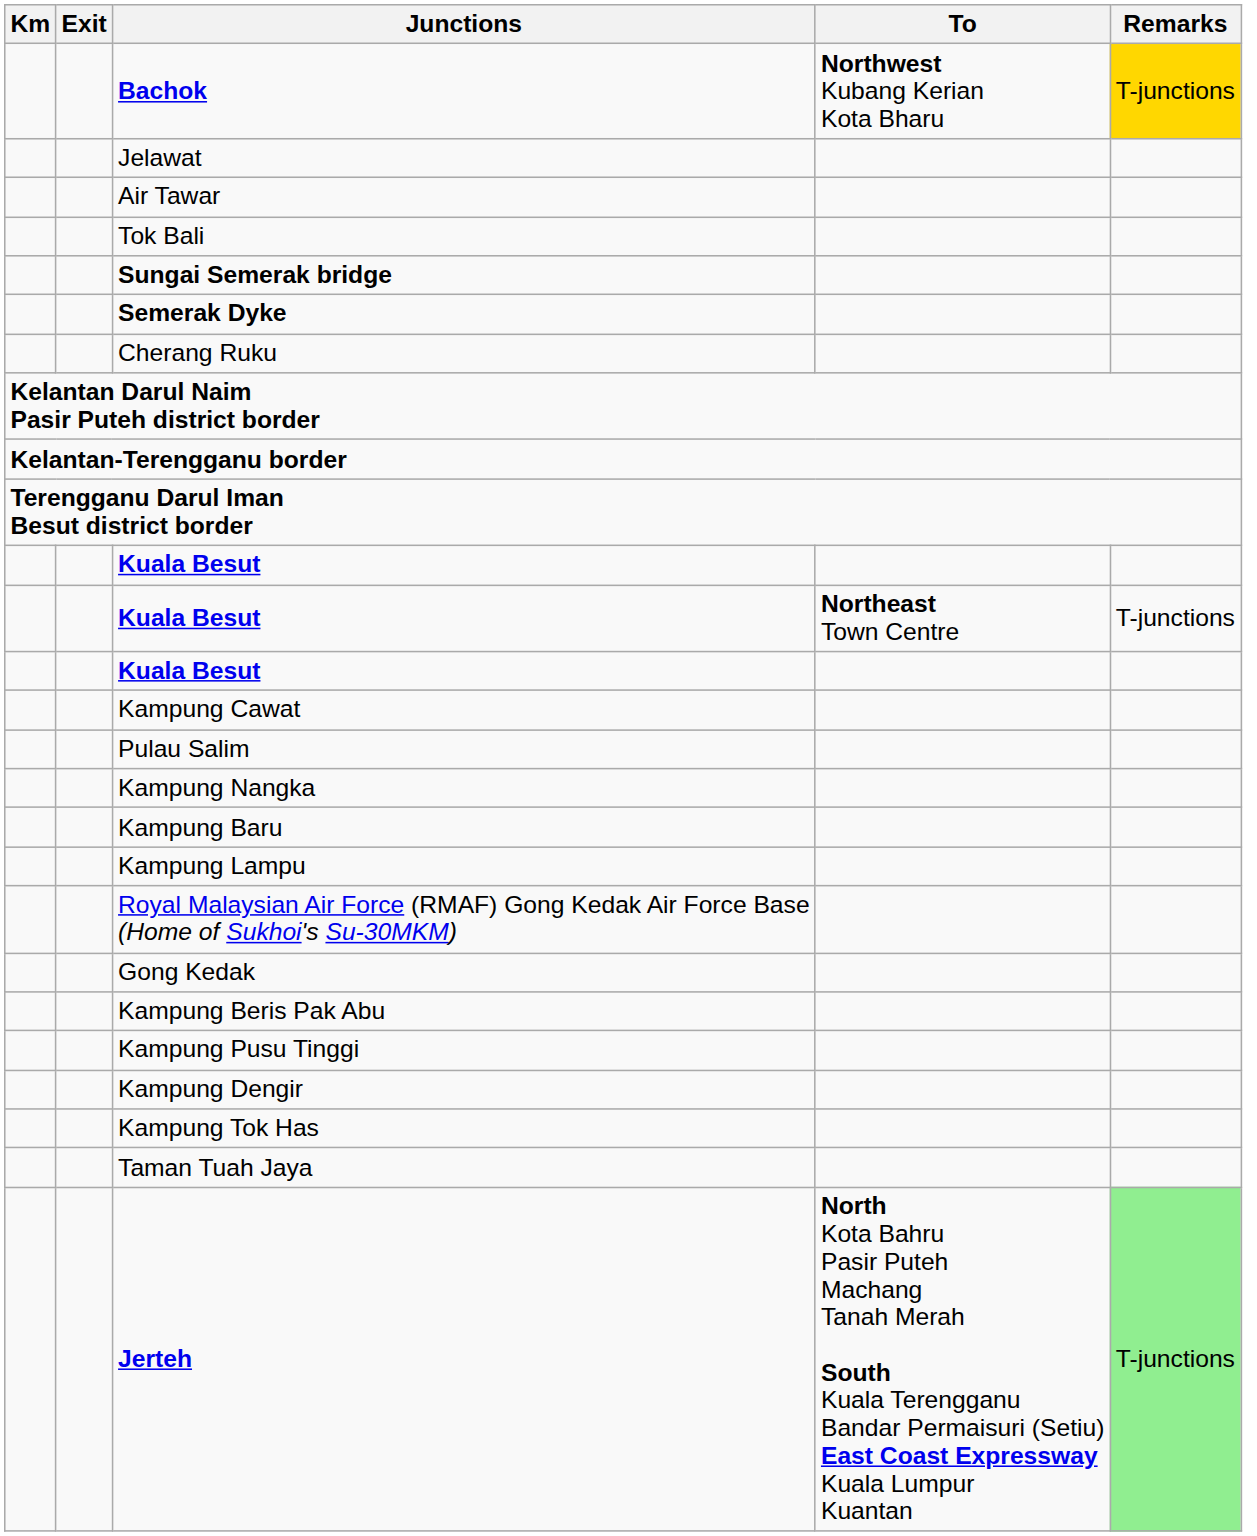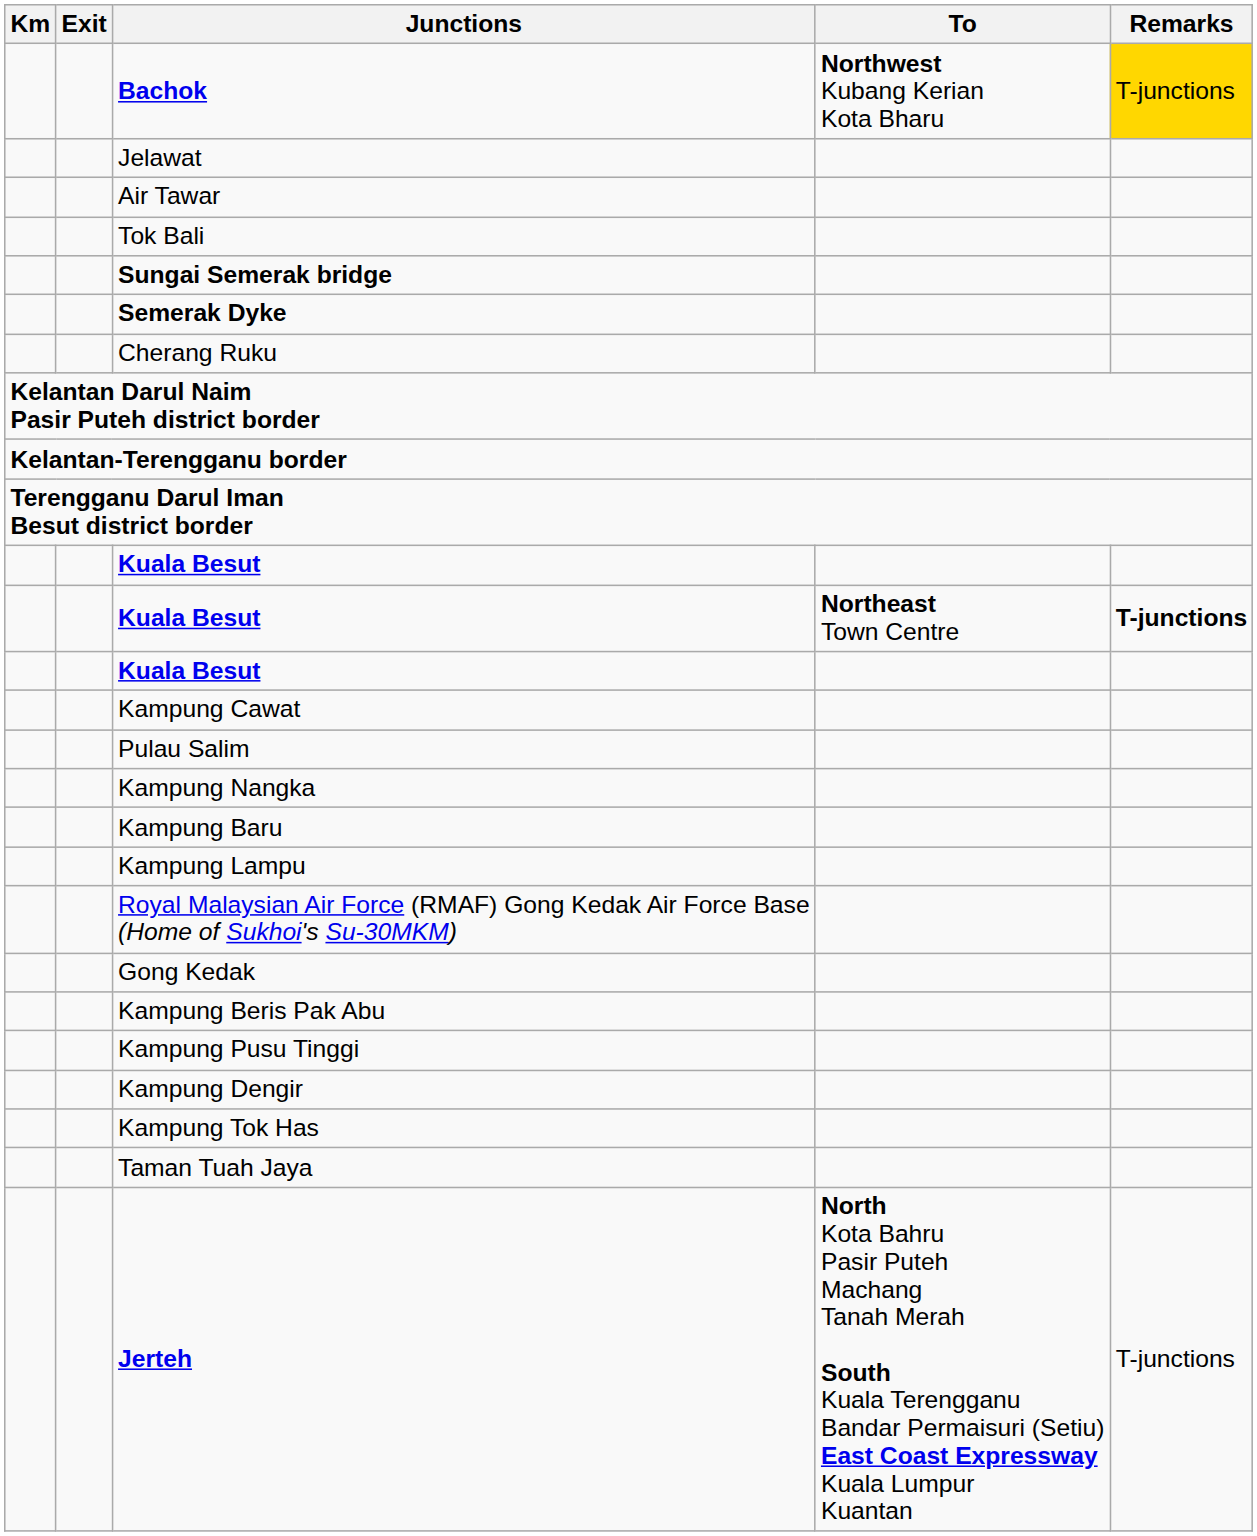(1175, 617) normal -> (1181, 617) bold
(1175, 1358) lightgreen background -> (1175, 1358) no background
